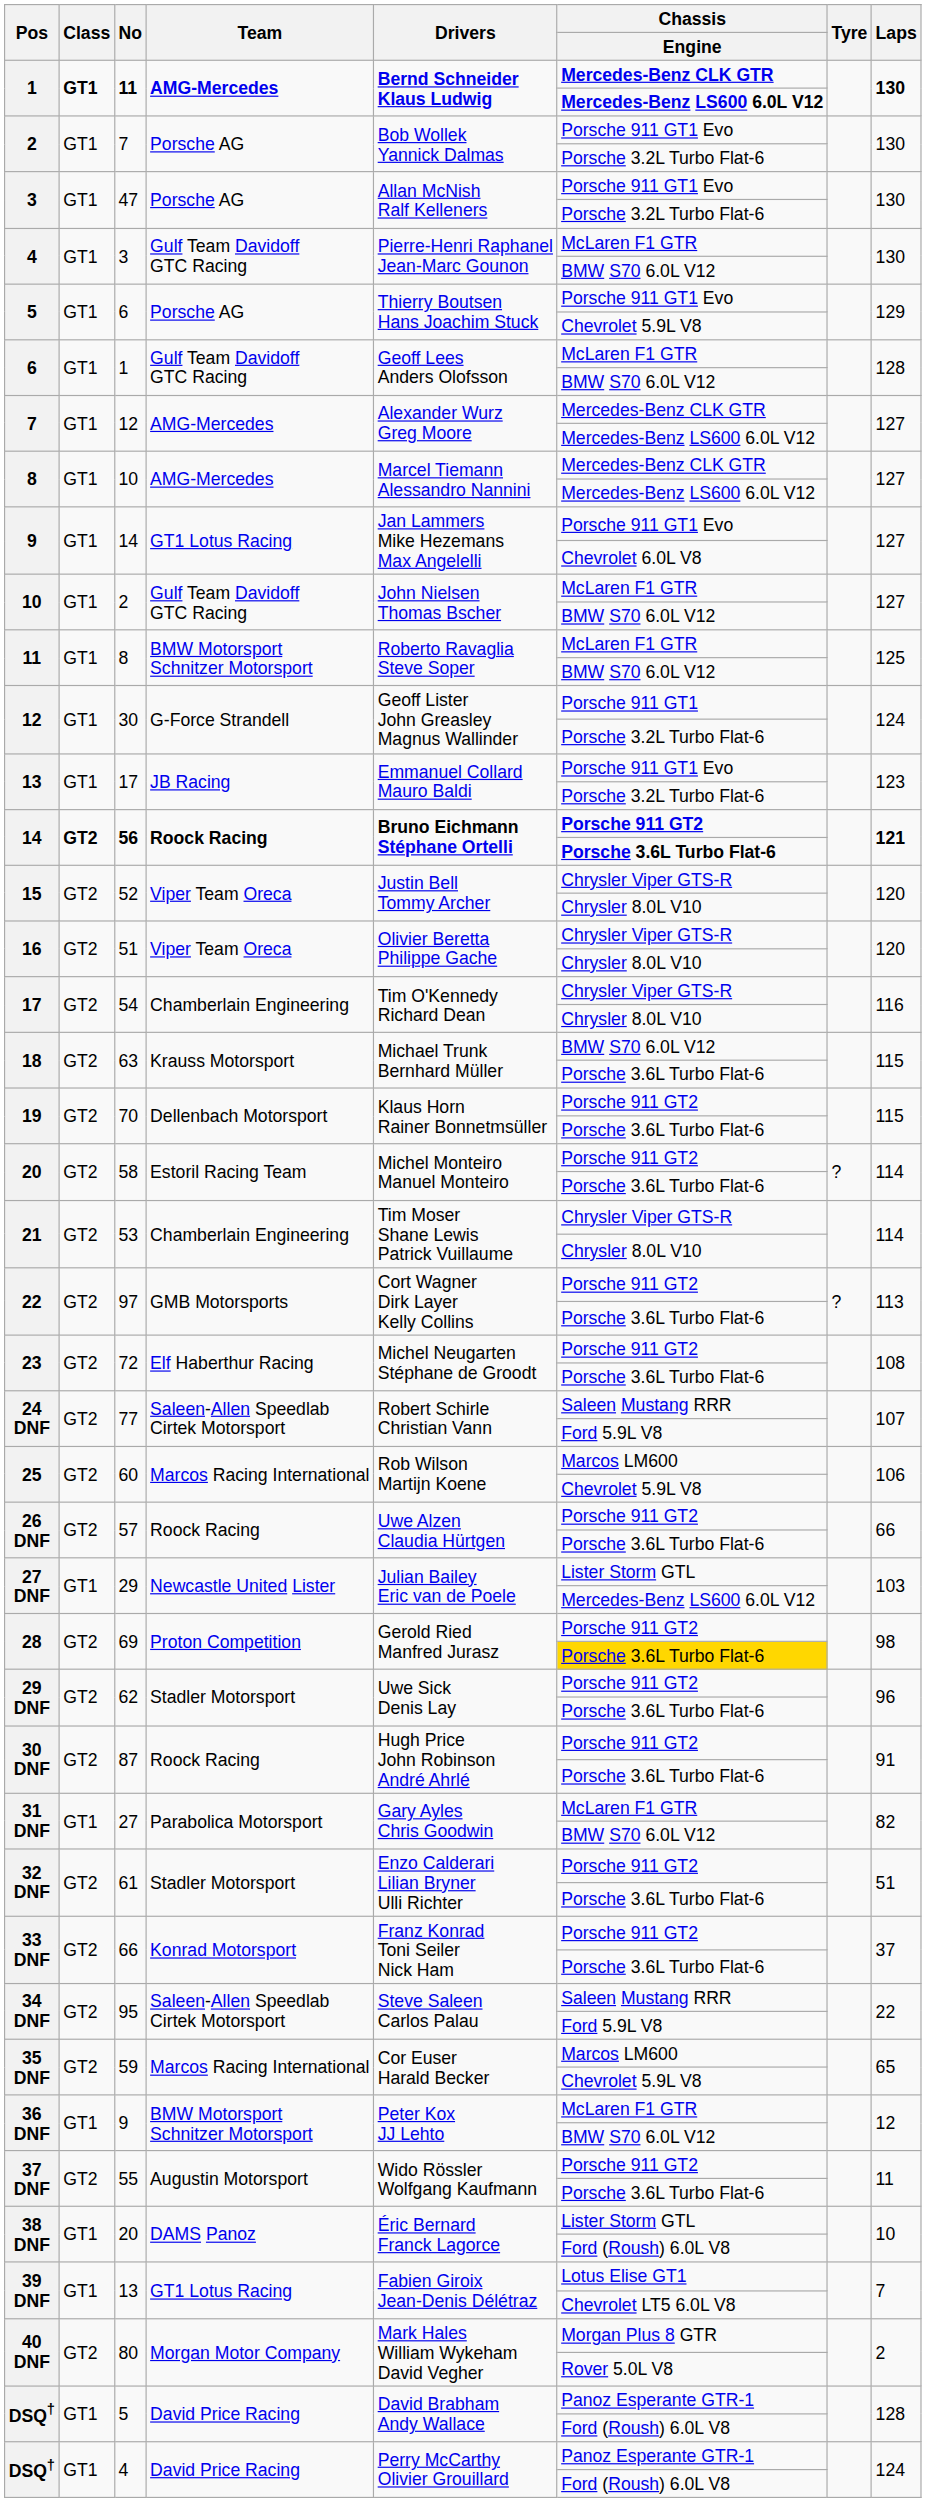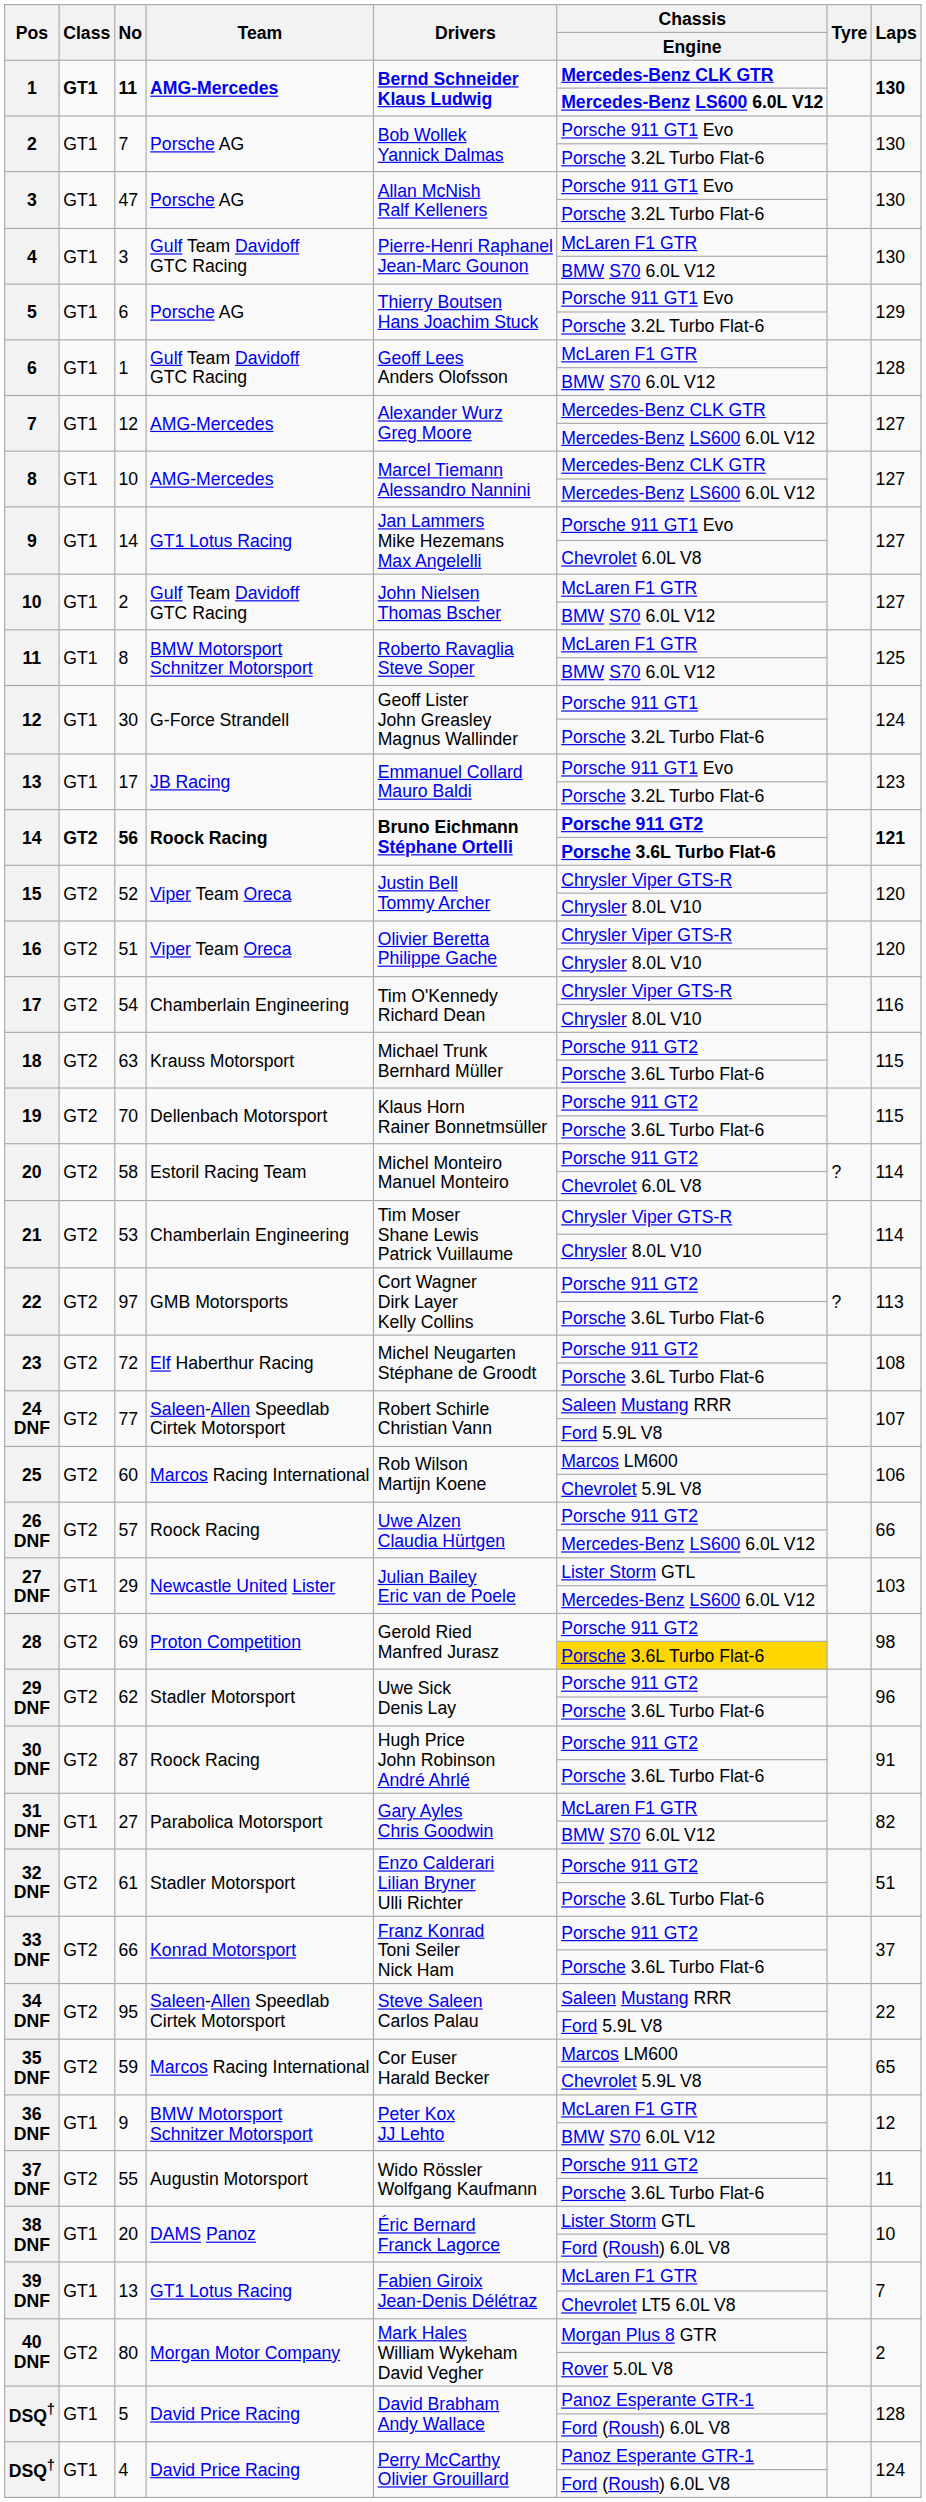(631, 326) Chevrolet 5.9L V8 -> (663, 326) Porsche 3.2L Turbo Flat-6
(638, 1047) BMW S70 6.0L V12 -> (630, 1047) Porsche 911 GT2
(663, 1186) Porsche 3.6L Turbo Flat-6 -> (631, 1186) Chevrolet 6.0L V8
(663, 1544) Porsche 3.6L Turbo Flat-6 -> (688, 1544) Mercedes-Benz LS600 6.0L V12
(624, 2277) Lotus Elise GT1 -> (629, 2277) McLaren F1 GTR
